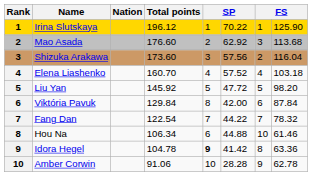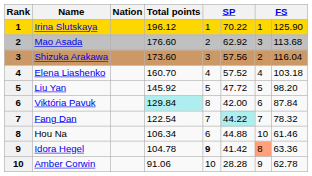(161, 103) no background -> (161, 103) paleturquoise background
(235, 118) no background -> (235, 118) paleturquoise background
(260, 149) no background -> (260, 149) lightsalmon background
